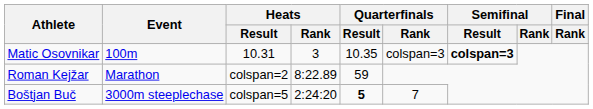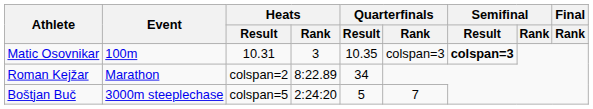(361, 75) 59 -> (361, 75) 34
(361, 95) bold -> (361, 95) normal
